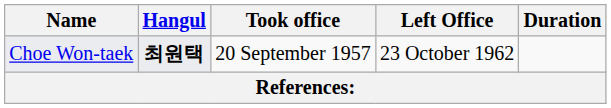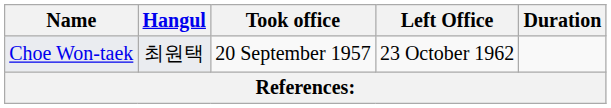(174, 53) bold -> (174, 53) normal
